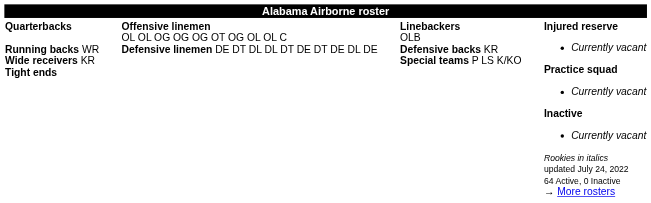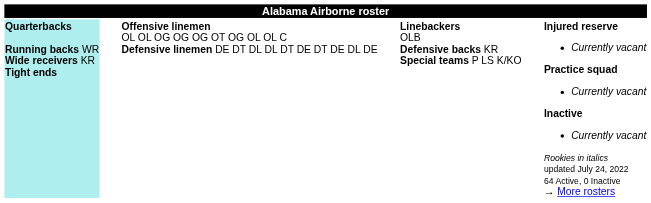(52, 49) no background -> (52, 49) paleturquoise background
